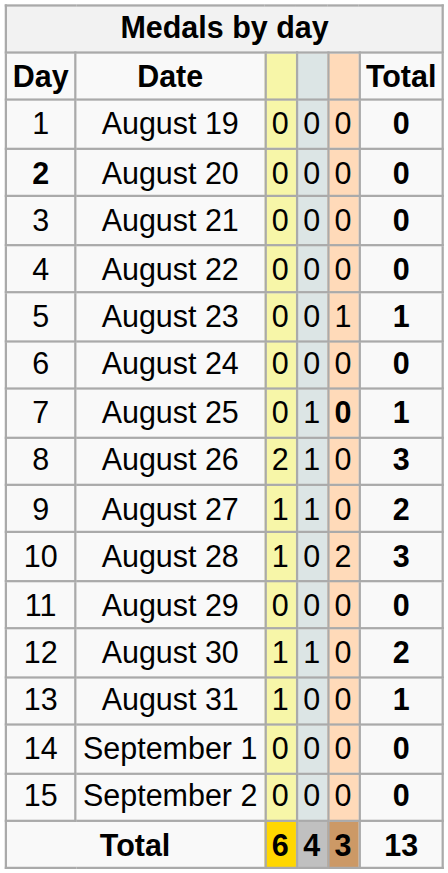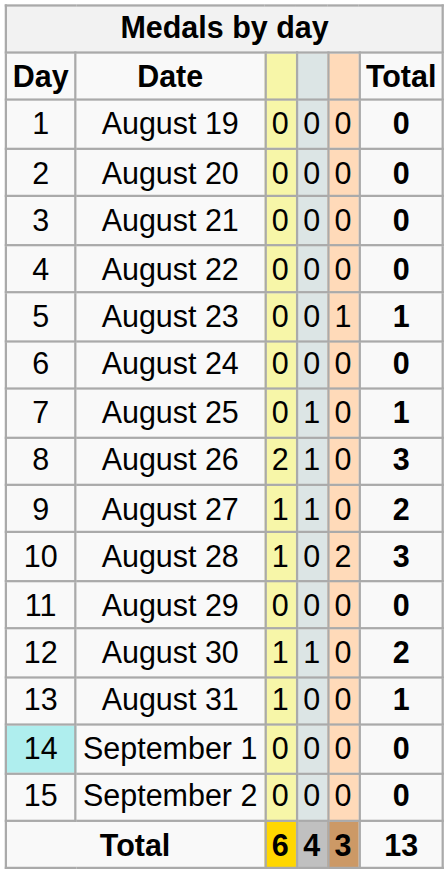(41, 173) bold -> (41, 173) normal
(343, 413) bold -> (343, 413) normal
(41, 749) no background -> (41, 749) paleturquoise background
